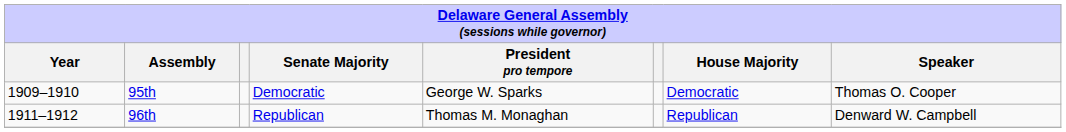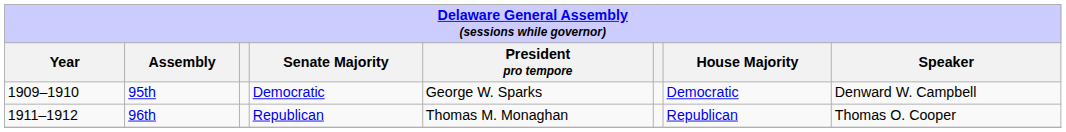(895, 92) Thomas O. Cooper -> (906, 92) Denward W. Campbell
(906, 115) Denward W. Campbell -> (895, 115) Thomas O. Cooper
